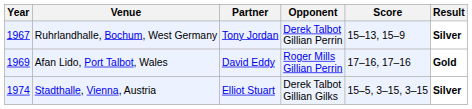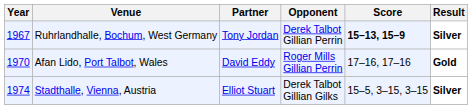(376, 35) normal -> (376, 35) bold
(18, 63) 1969 -> (18, 63) 1970
